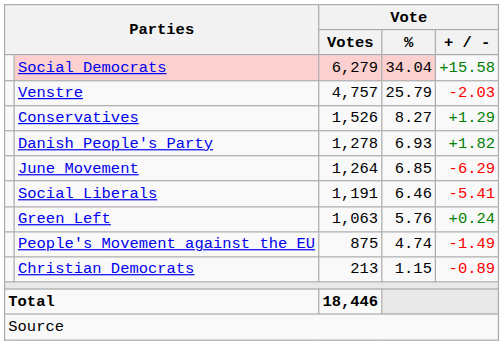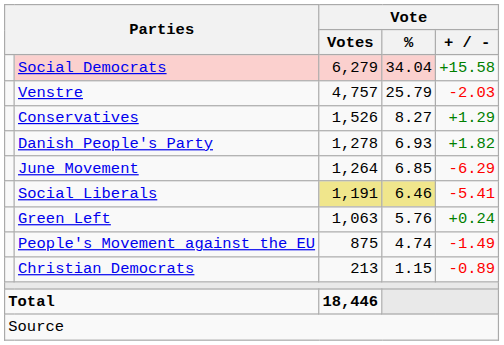(355, 194) no background -> (355, 194) khaki background
(413, 194) no background -> (413, 194) khaki background
